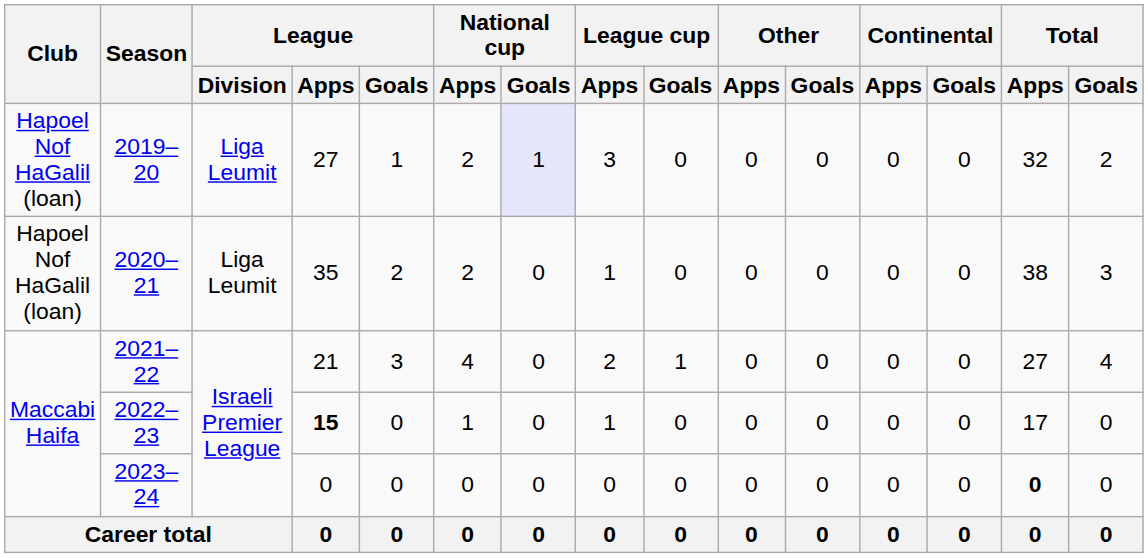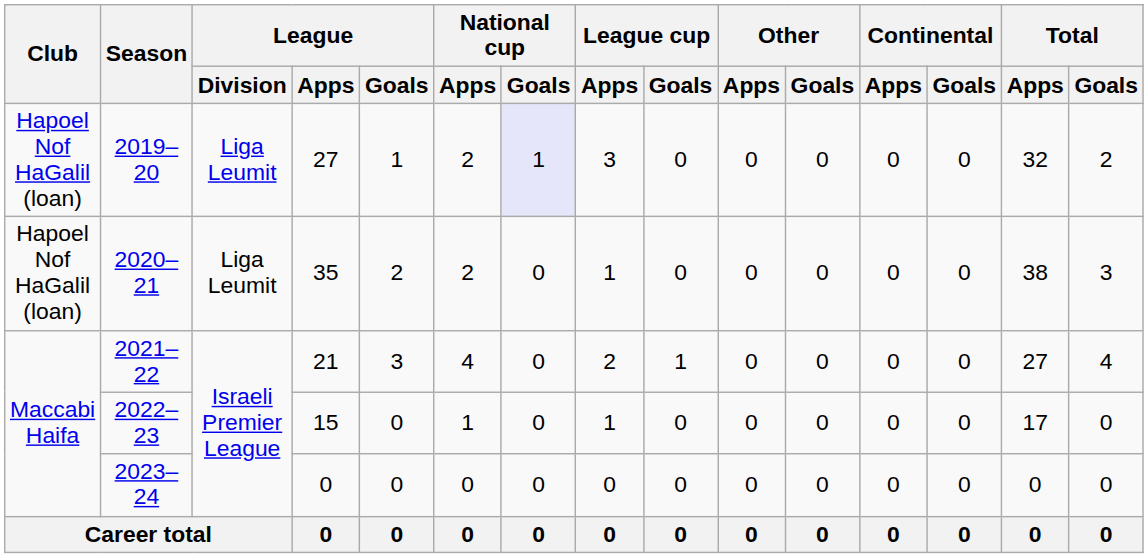(326, 422) bold -> (326, 422) normal
(1035, 484) bold -> (1035, 484) normal
